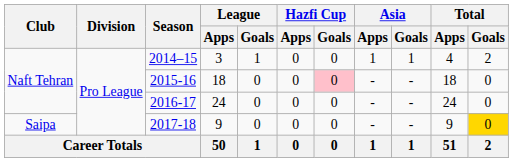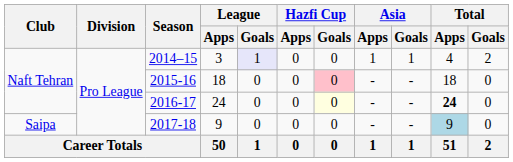(257, 59) no background -> (257, 59) lavender background
(334, 102) no background -> (334, 102) lightyellow background
(450, 102) normal -> (450, 102) bold
(450, 124) no background -> (450, 124) lightblue background
(488, 124) gold background -> (488, 124) no background
